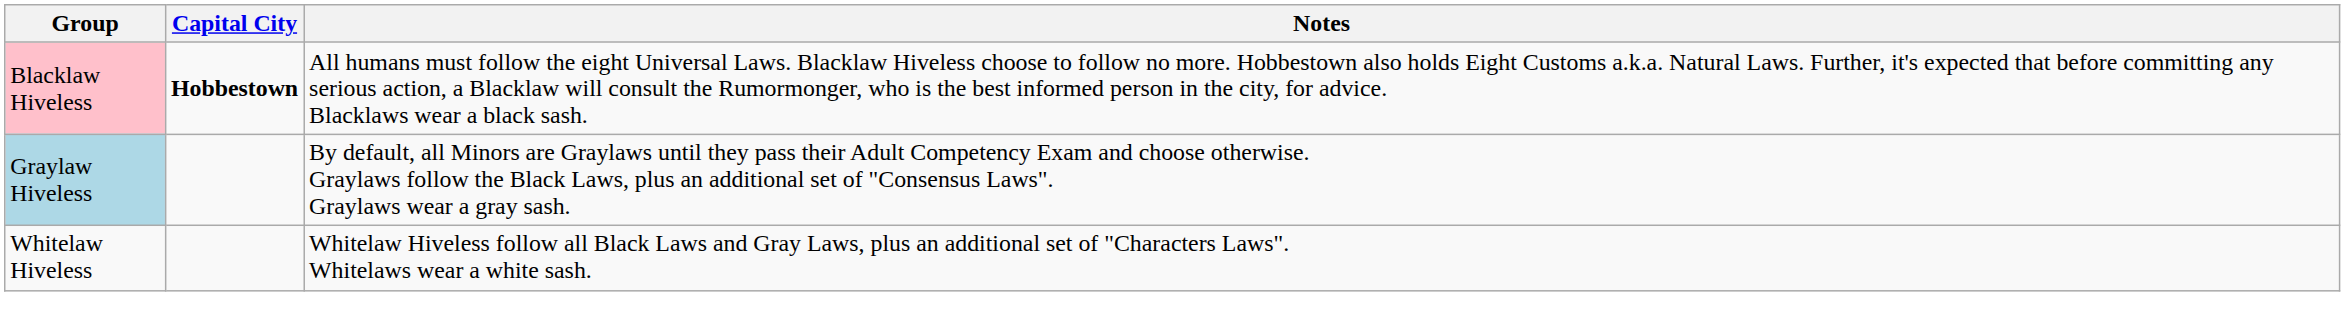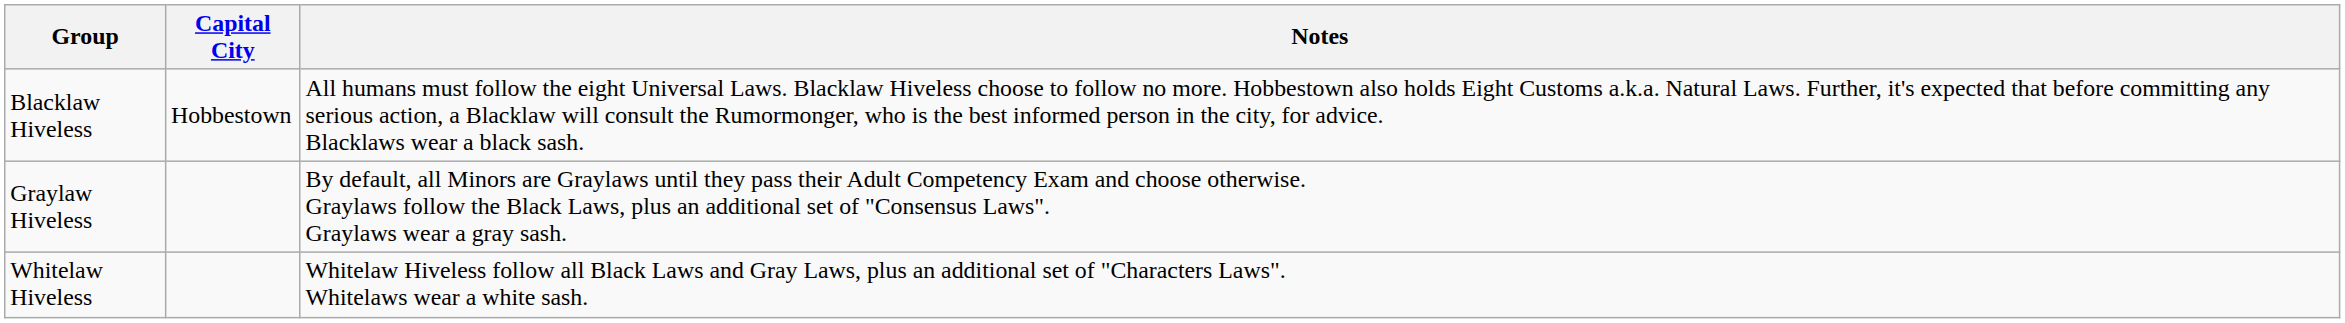(55, 88) pink background -> (55, 114) no background
(235, 88) bold -> (231, 114) normal
(51, 179) lightblue background -> (51, 206) no background
